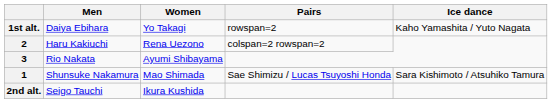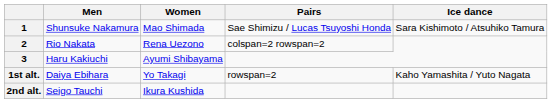rows swapped: (24, 75) <-> (24, 28)
(77, 43) Haru Kakiuchi -> (70, 43) Rio Nakata
(70, 59) Rio Nakata -> (77, 59) Haru Kakiuchi
